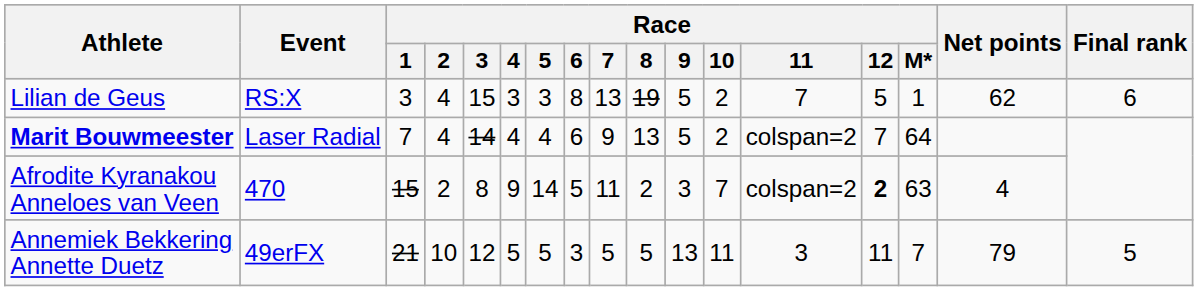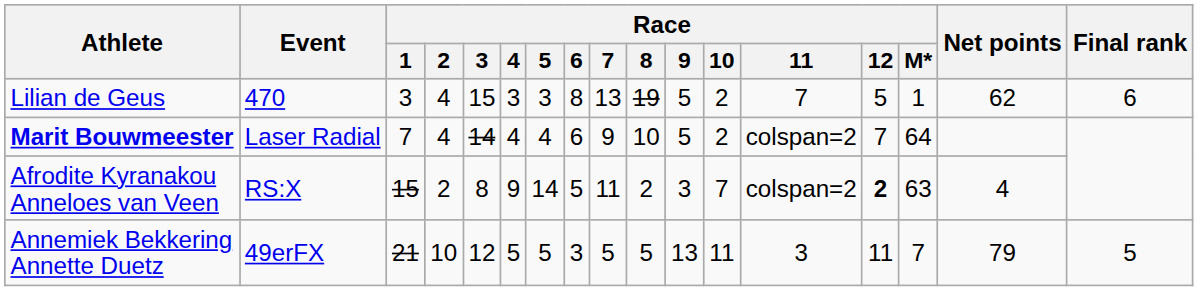(273, 99) RS:X -> (265, 99) 470
(646, 137) 13 -> (646, 137) 10
(265, 189) 470 -> (273, 189) RS:X
